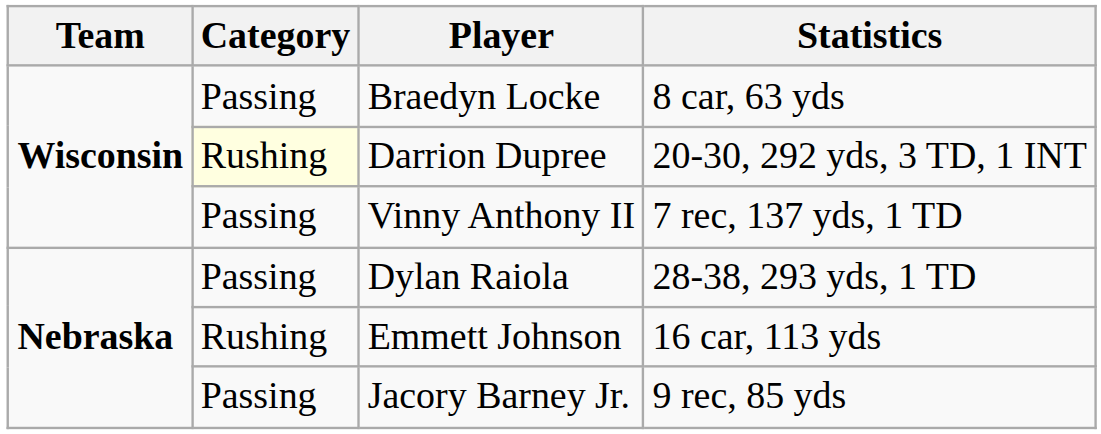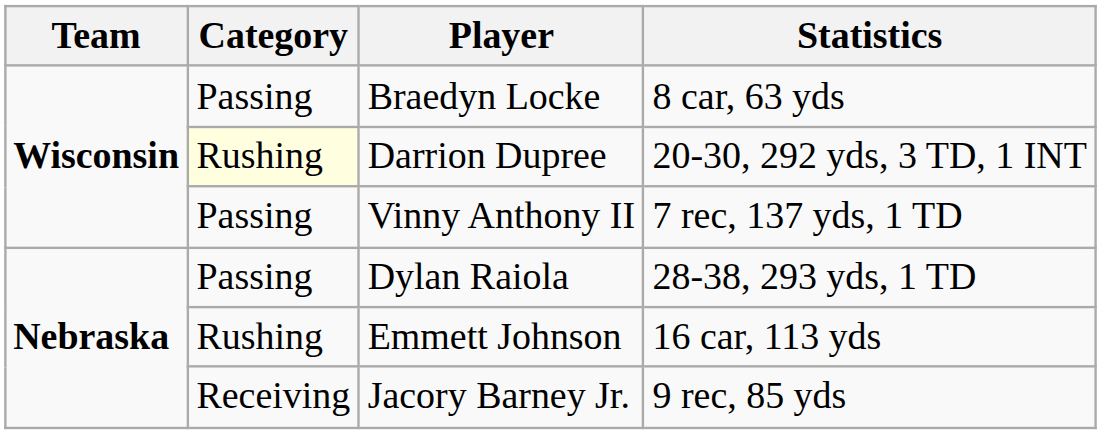(259, 396) Passing -> (273, 396) Receiving
